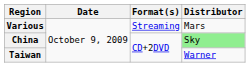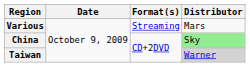(200, 55) no background -> (200, 55) lightgrey background
